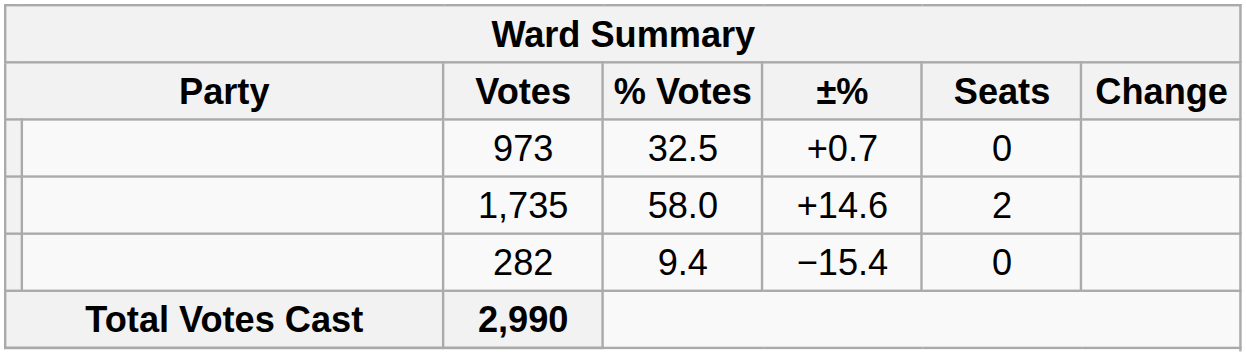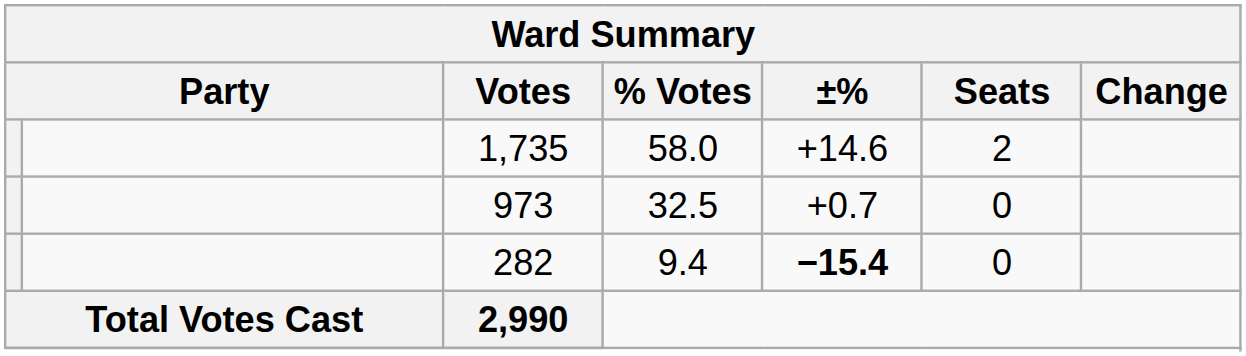rows swapped: (523, 206) <-> (523, 149)
(842, 263) normal -> (842, 263) bold
